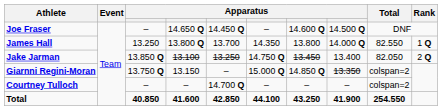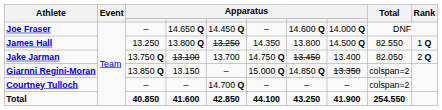(347, 29) 14.500 Q -> (347, 29) 14.000 Q
(226, 43) 13.700 -> (226, 43) 13.250
(347, 43) 14.000 Q -> (347, 43) 14.500 Q
(146, 57) 13.850 Q -> (146, 57) 13.750 Q
(226, 57) 13.250 -> (226, 57) 13.700
(146, 71) 13.750 Q -> (146, 71) 13.850 Q
